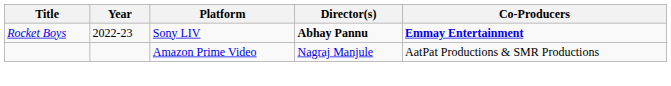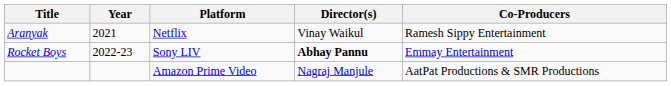+ row: (27, 33)
(464, 33) bold -> (459, 52) normal
